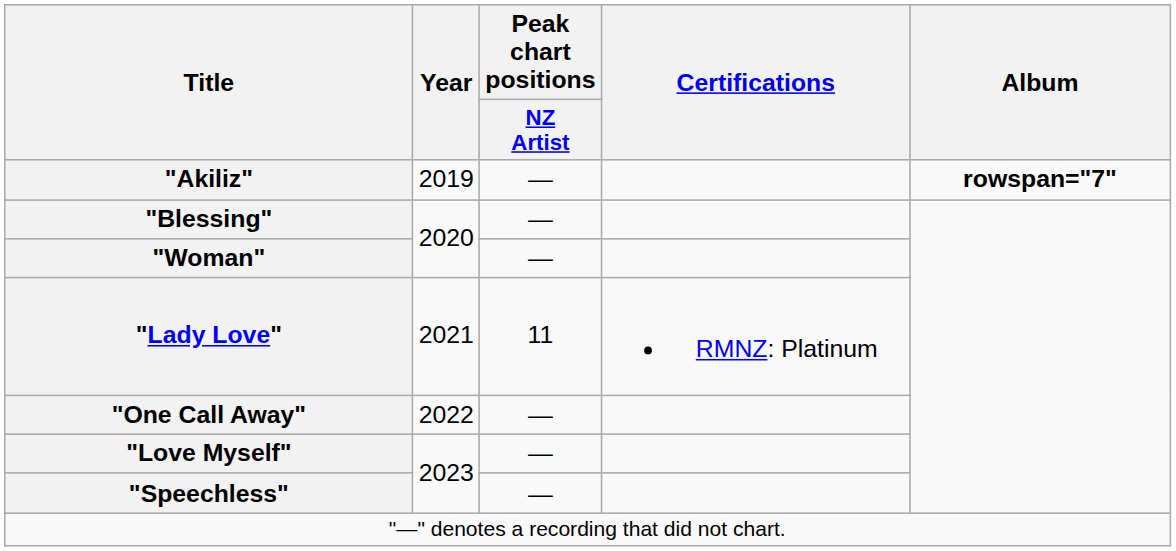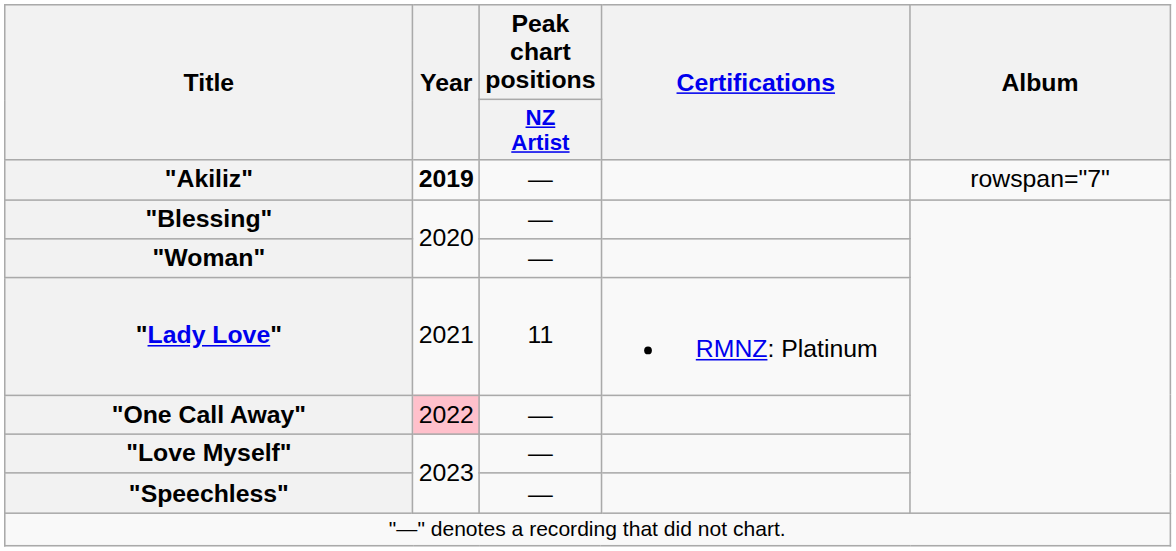(446, 179) normal -> (446, 179) bold
(1040, 179) bold -> (1040, 179) normal
(446, 414) no background -> (446, 414) pink background
